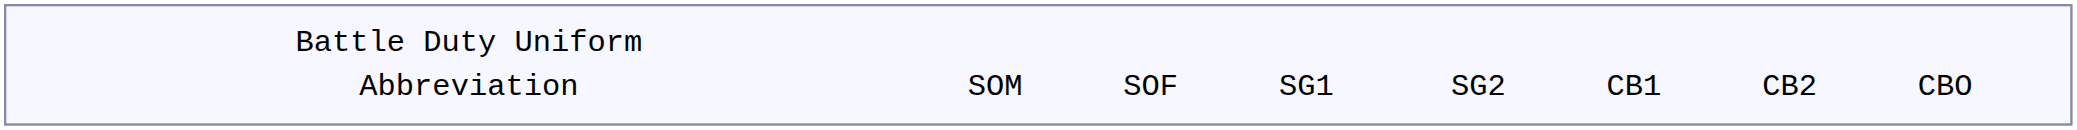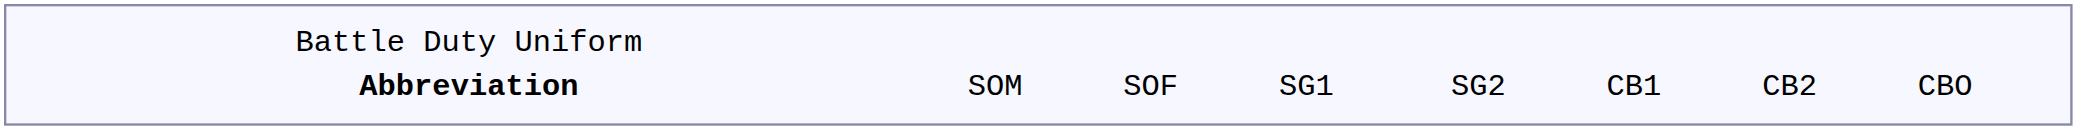(469, 87) normal -> (469, 87) bold
